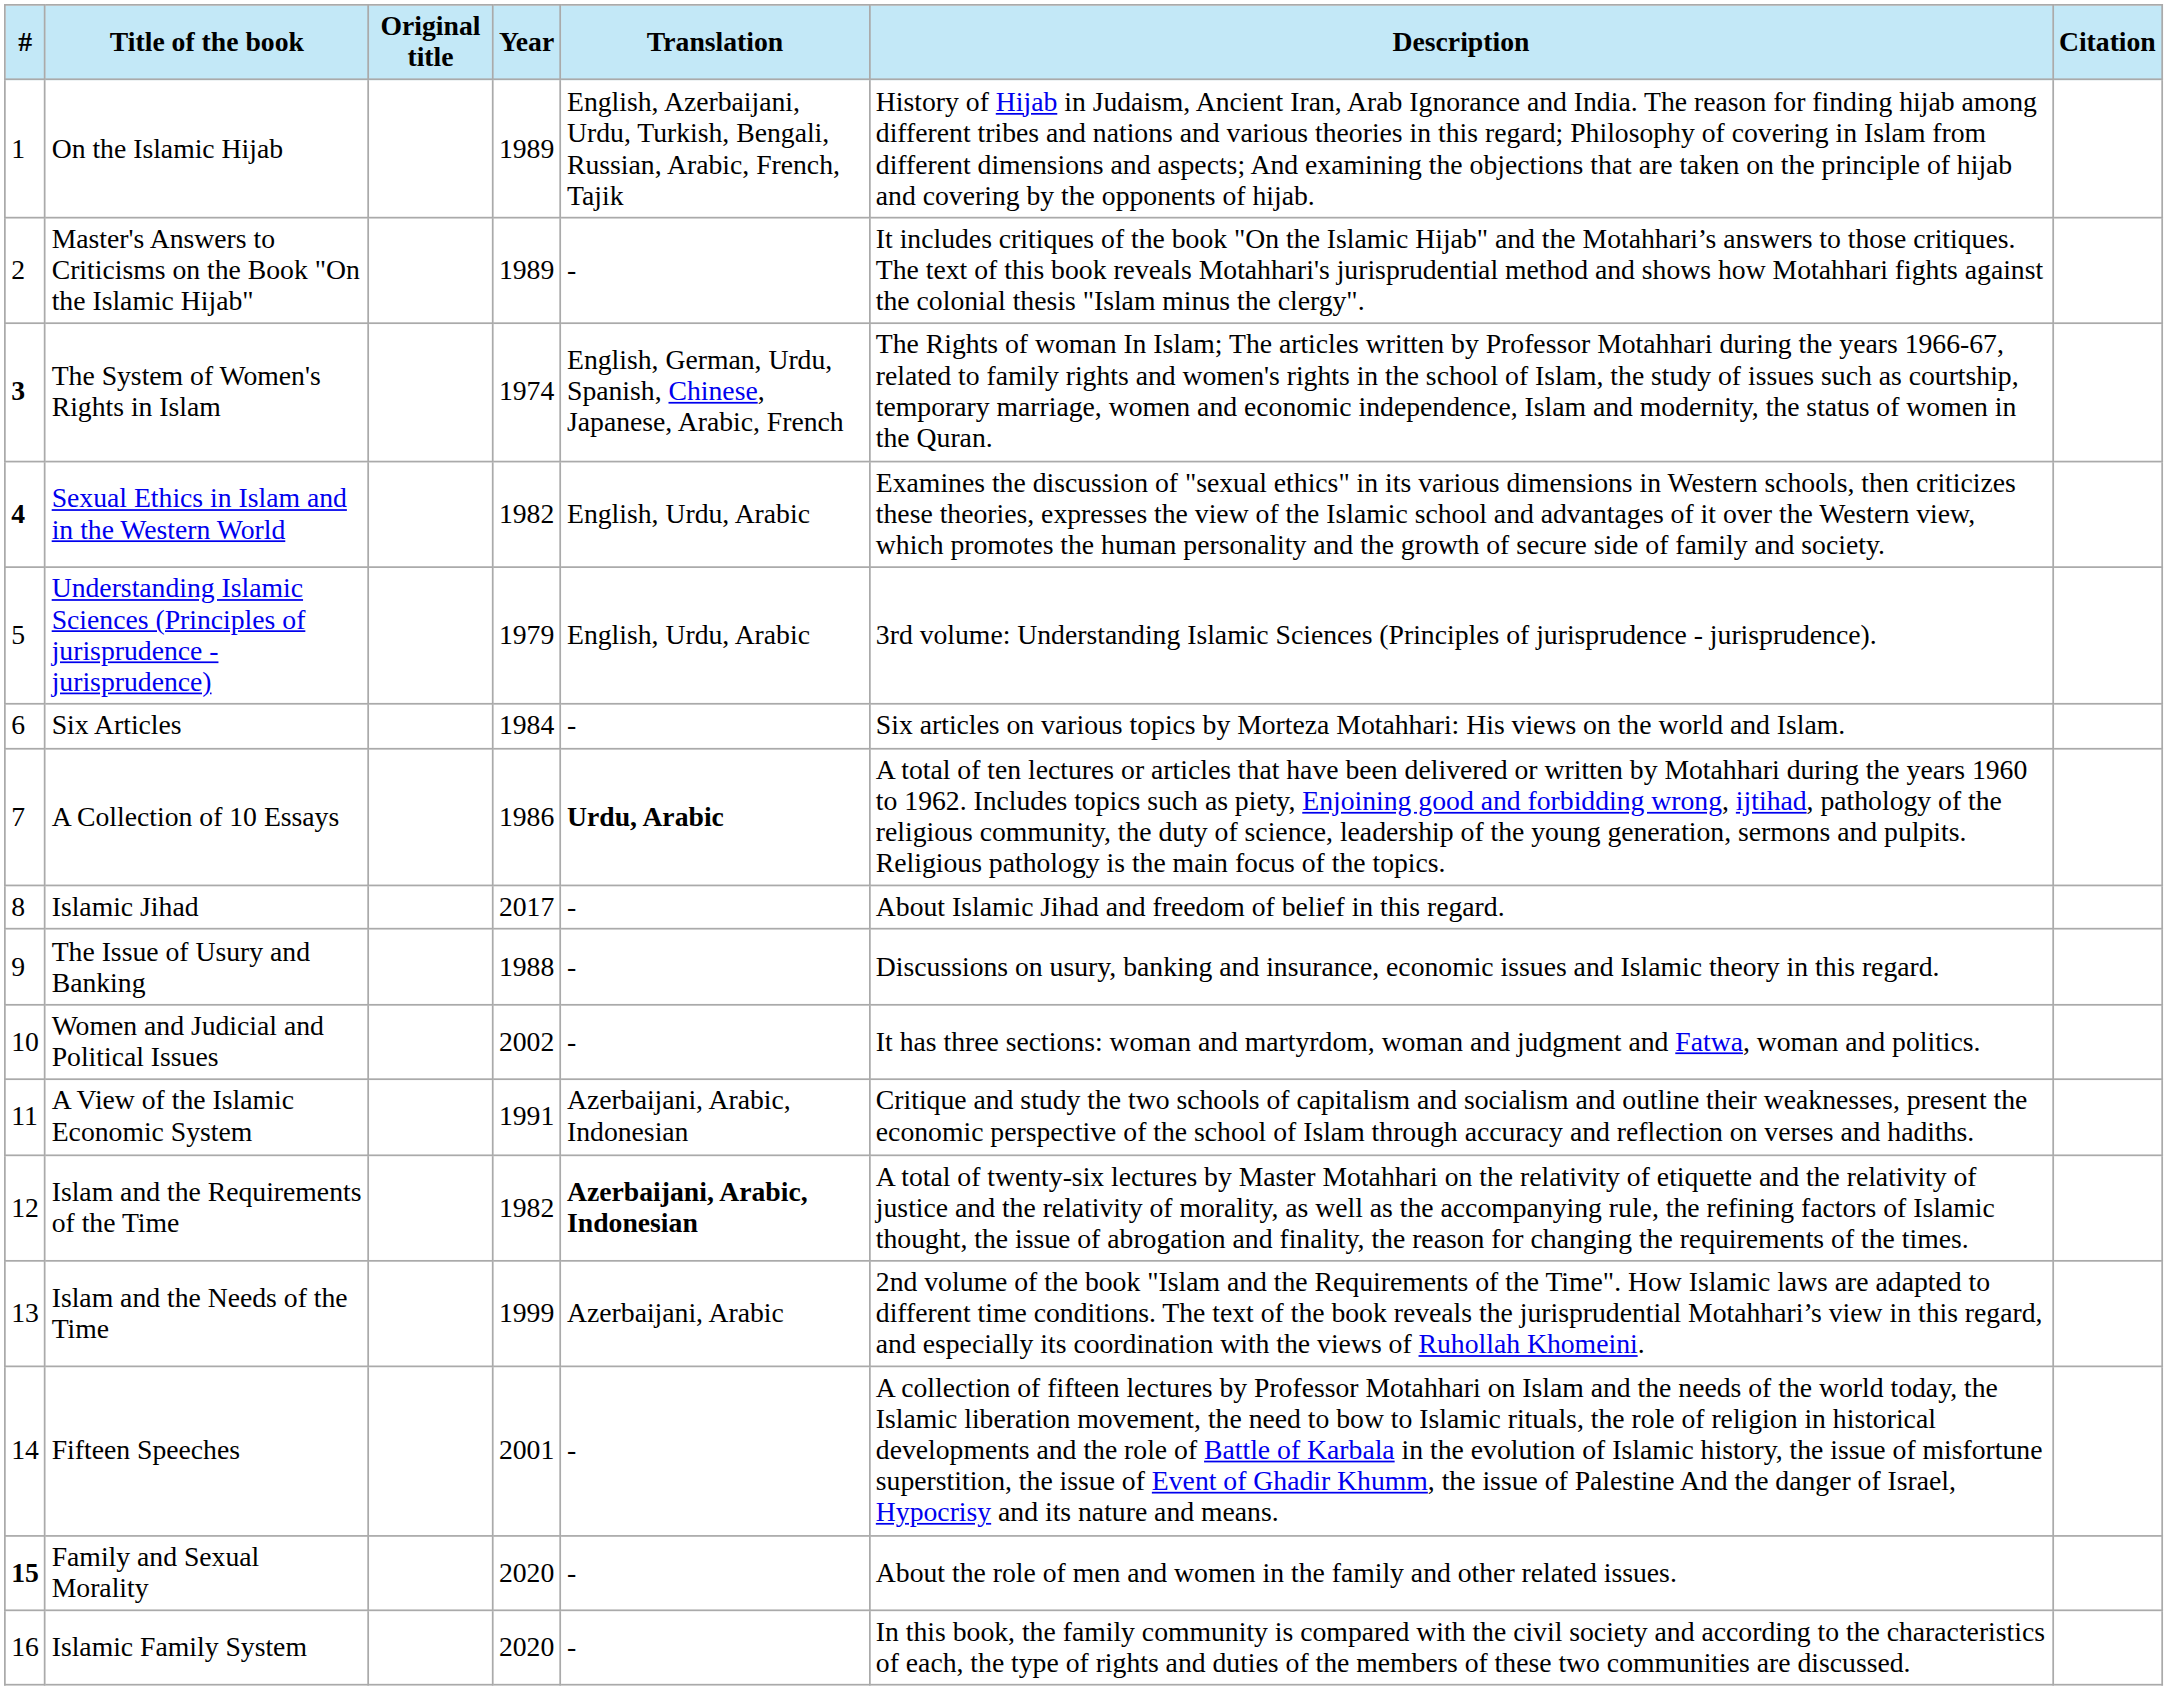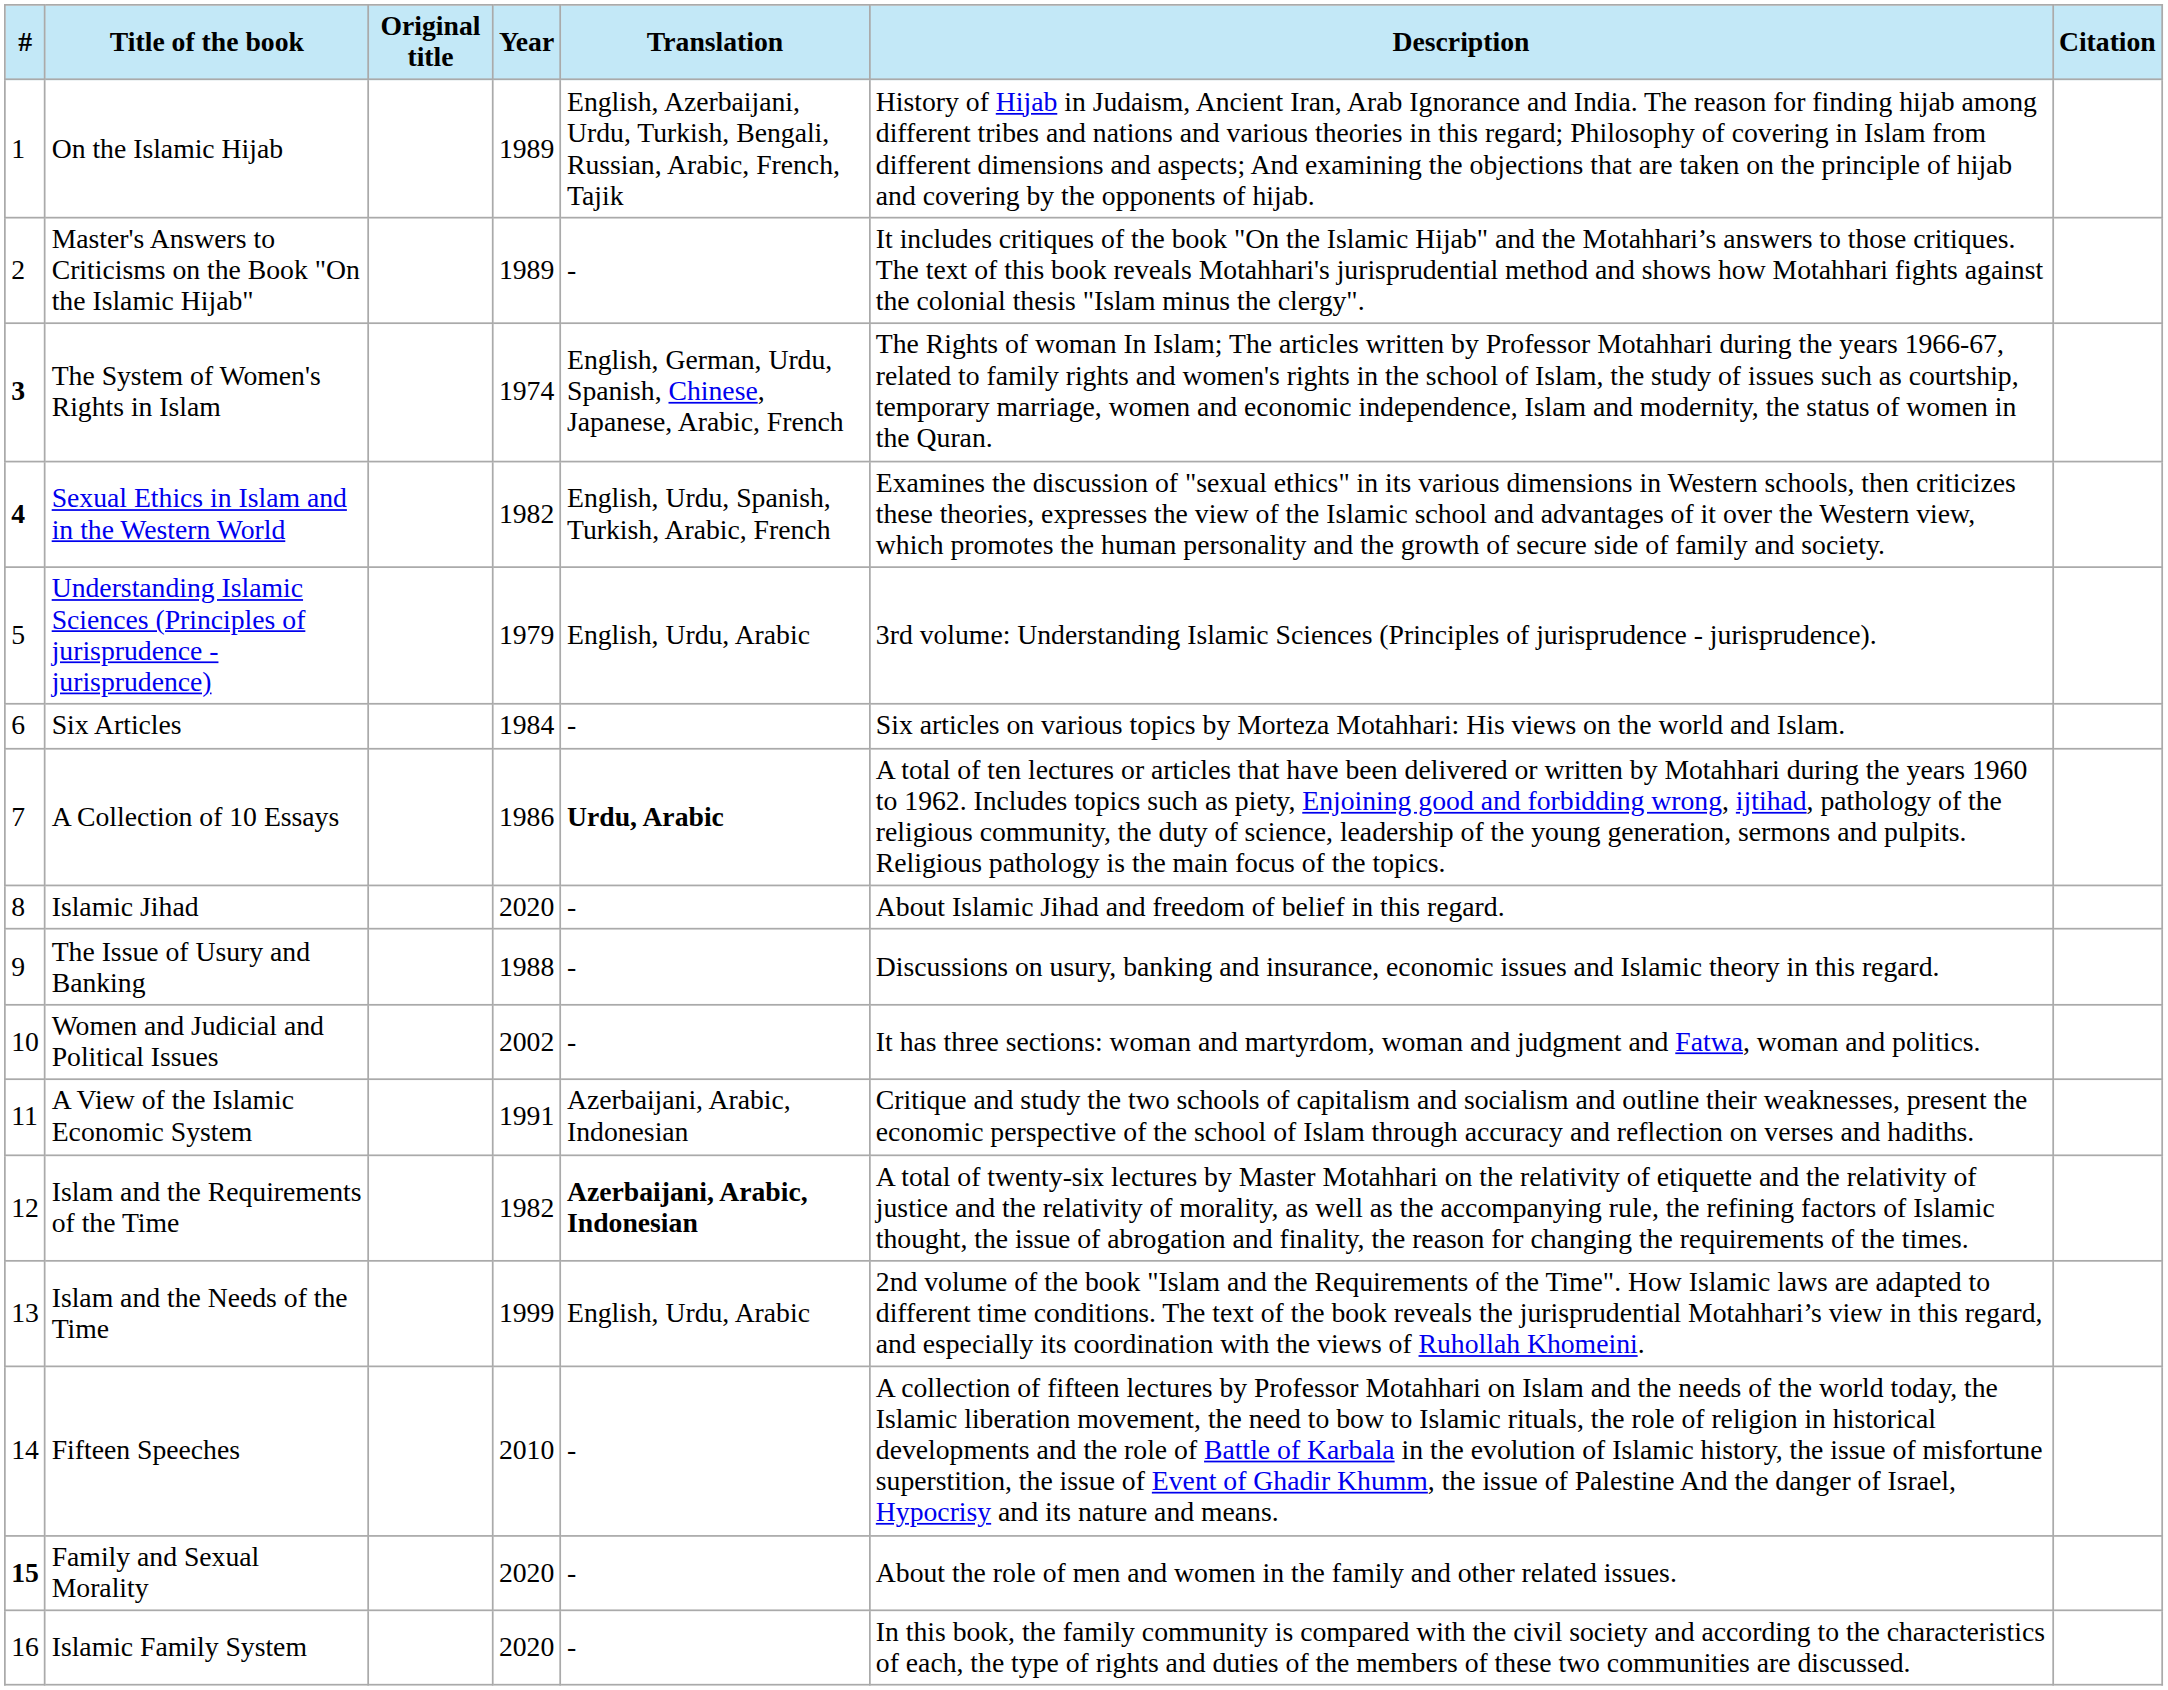(688, 513) English, Urdu, Arabic -> (699, 513) English, Urdu, Spanish, Turkish, Arabic, French
(527, 907) 2017 -> (527, 907) 2020
(675, 1313) Azerbaijani, Arabic -> (688, 1313) English, Urdu, Arabic
(527, 1450) 2001 -> (527, 1450) 2010
